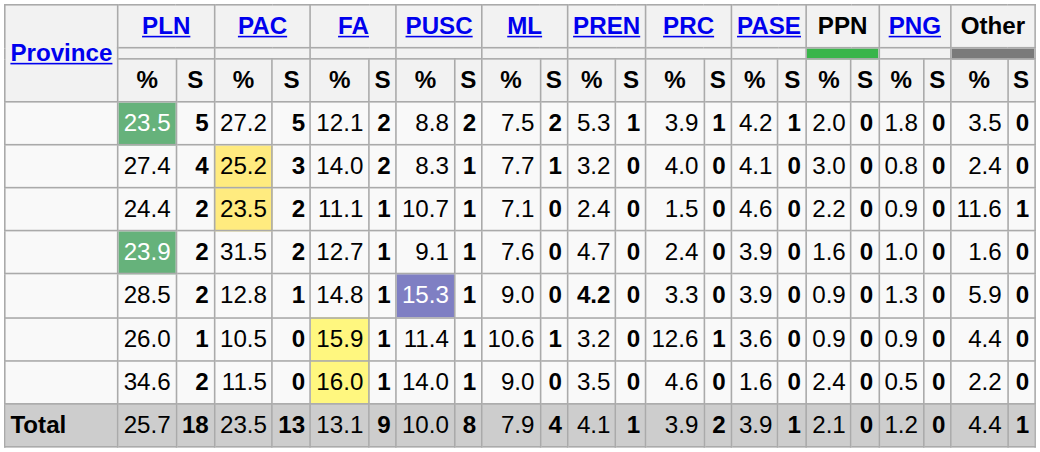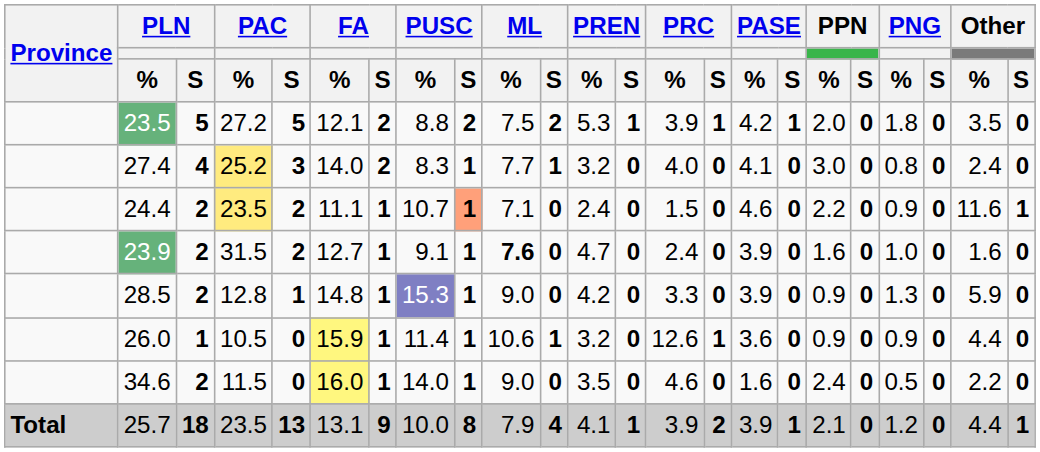(470, 209) no background -> (470, 209) lightsalmon background
(518, 252) normal -> (518, 252) bold
(594, 295) bold -> (594, 295) normal
